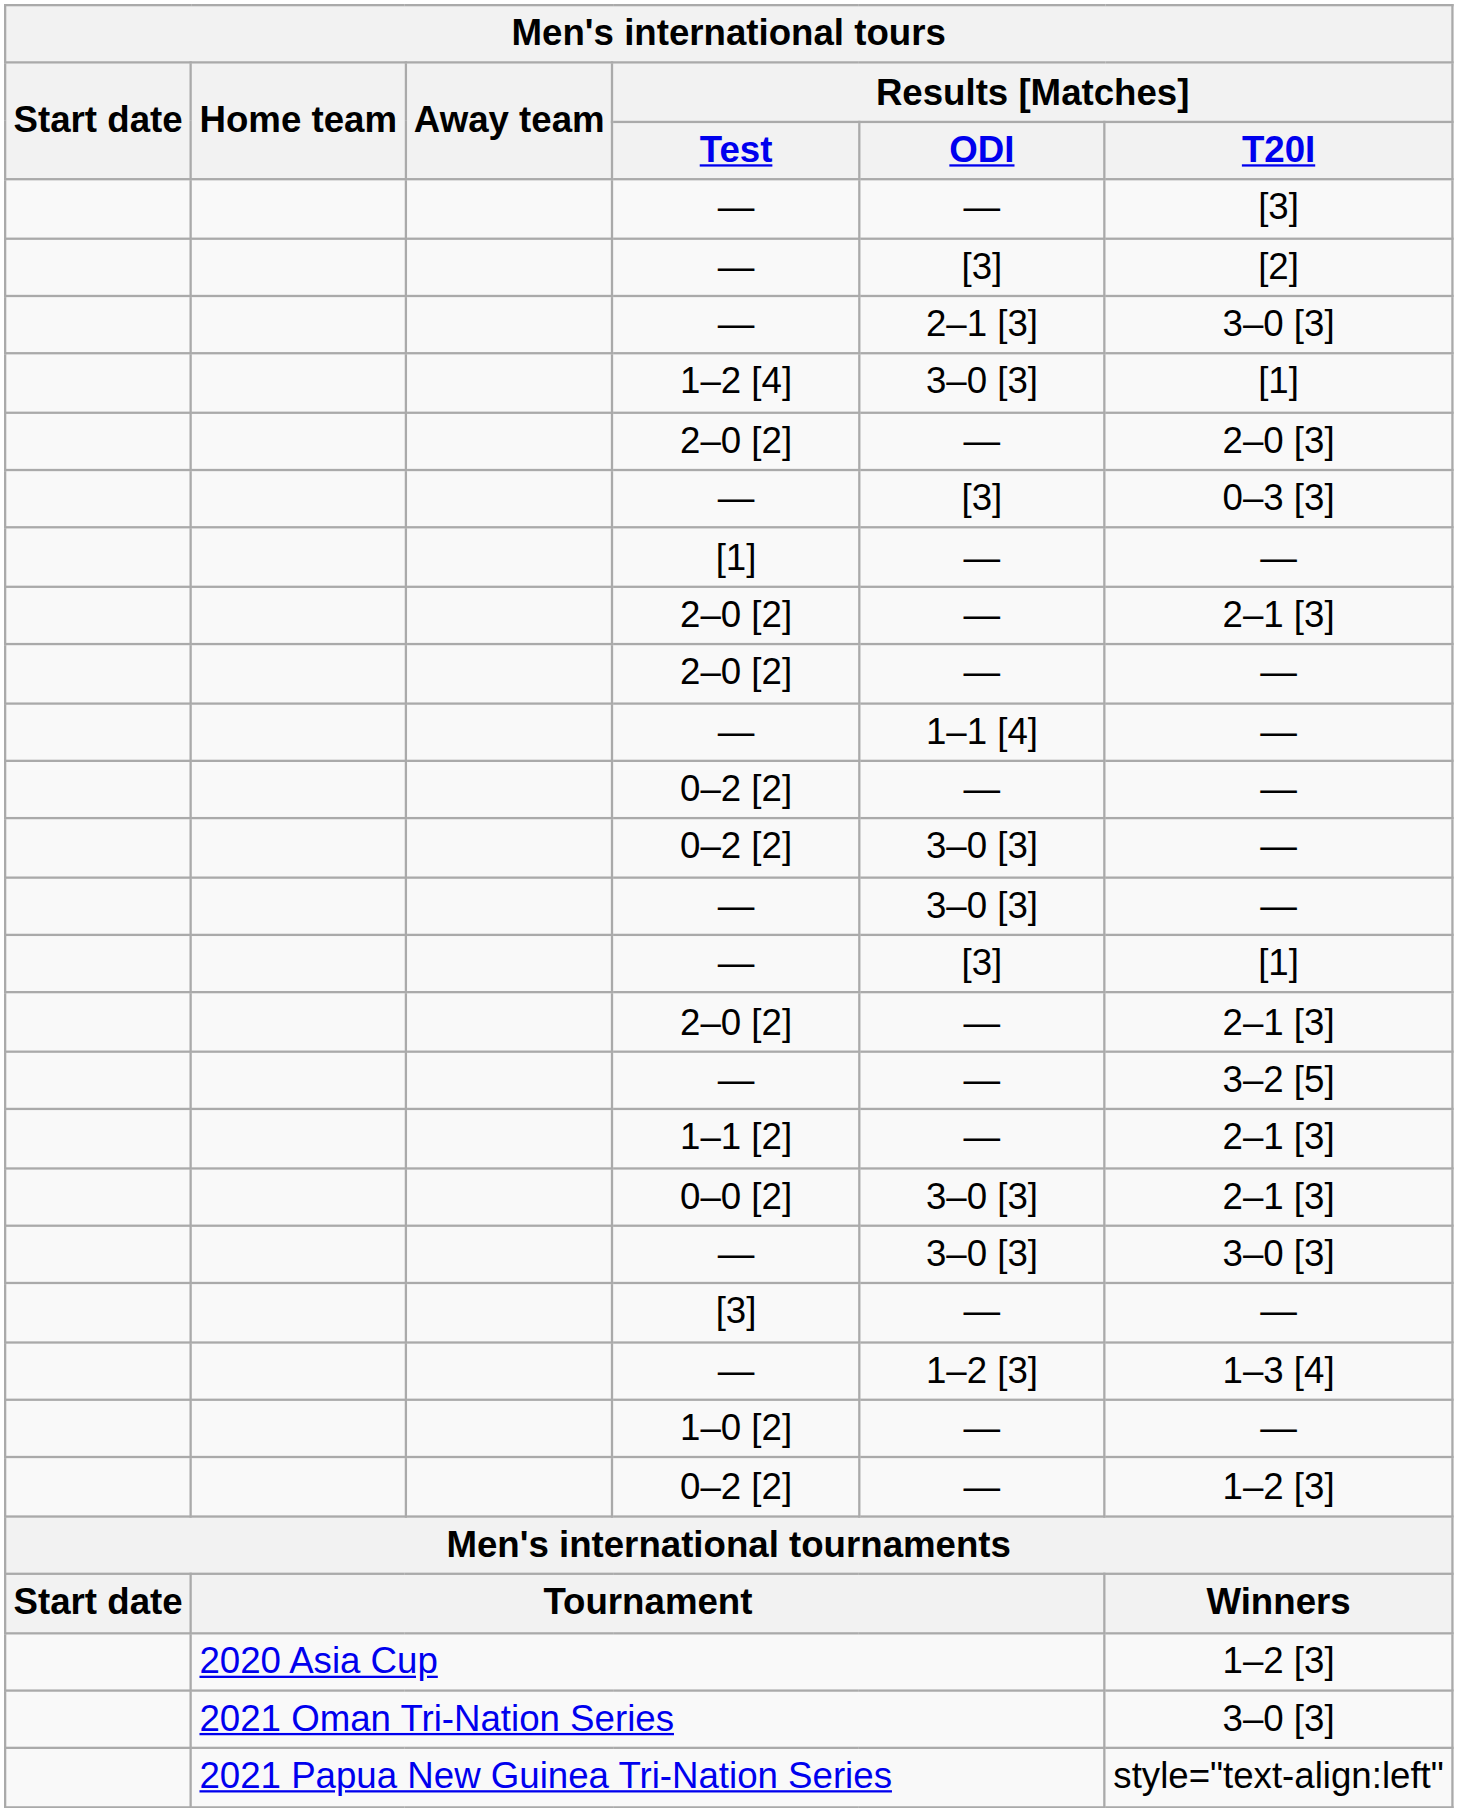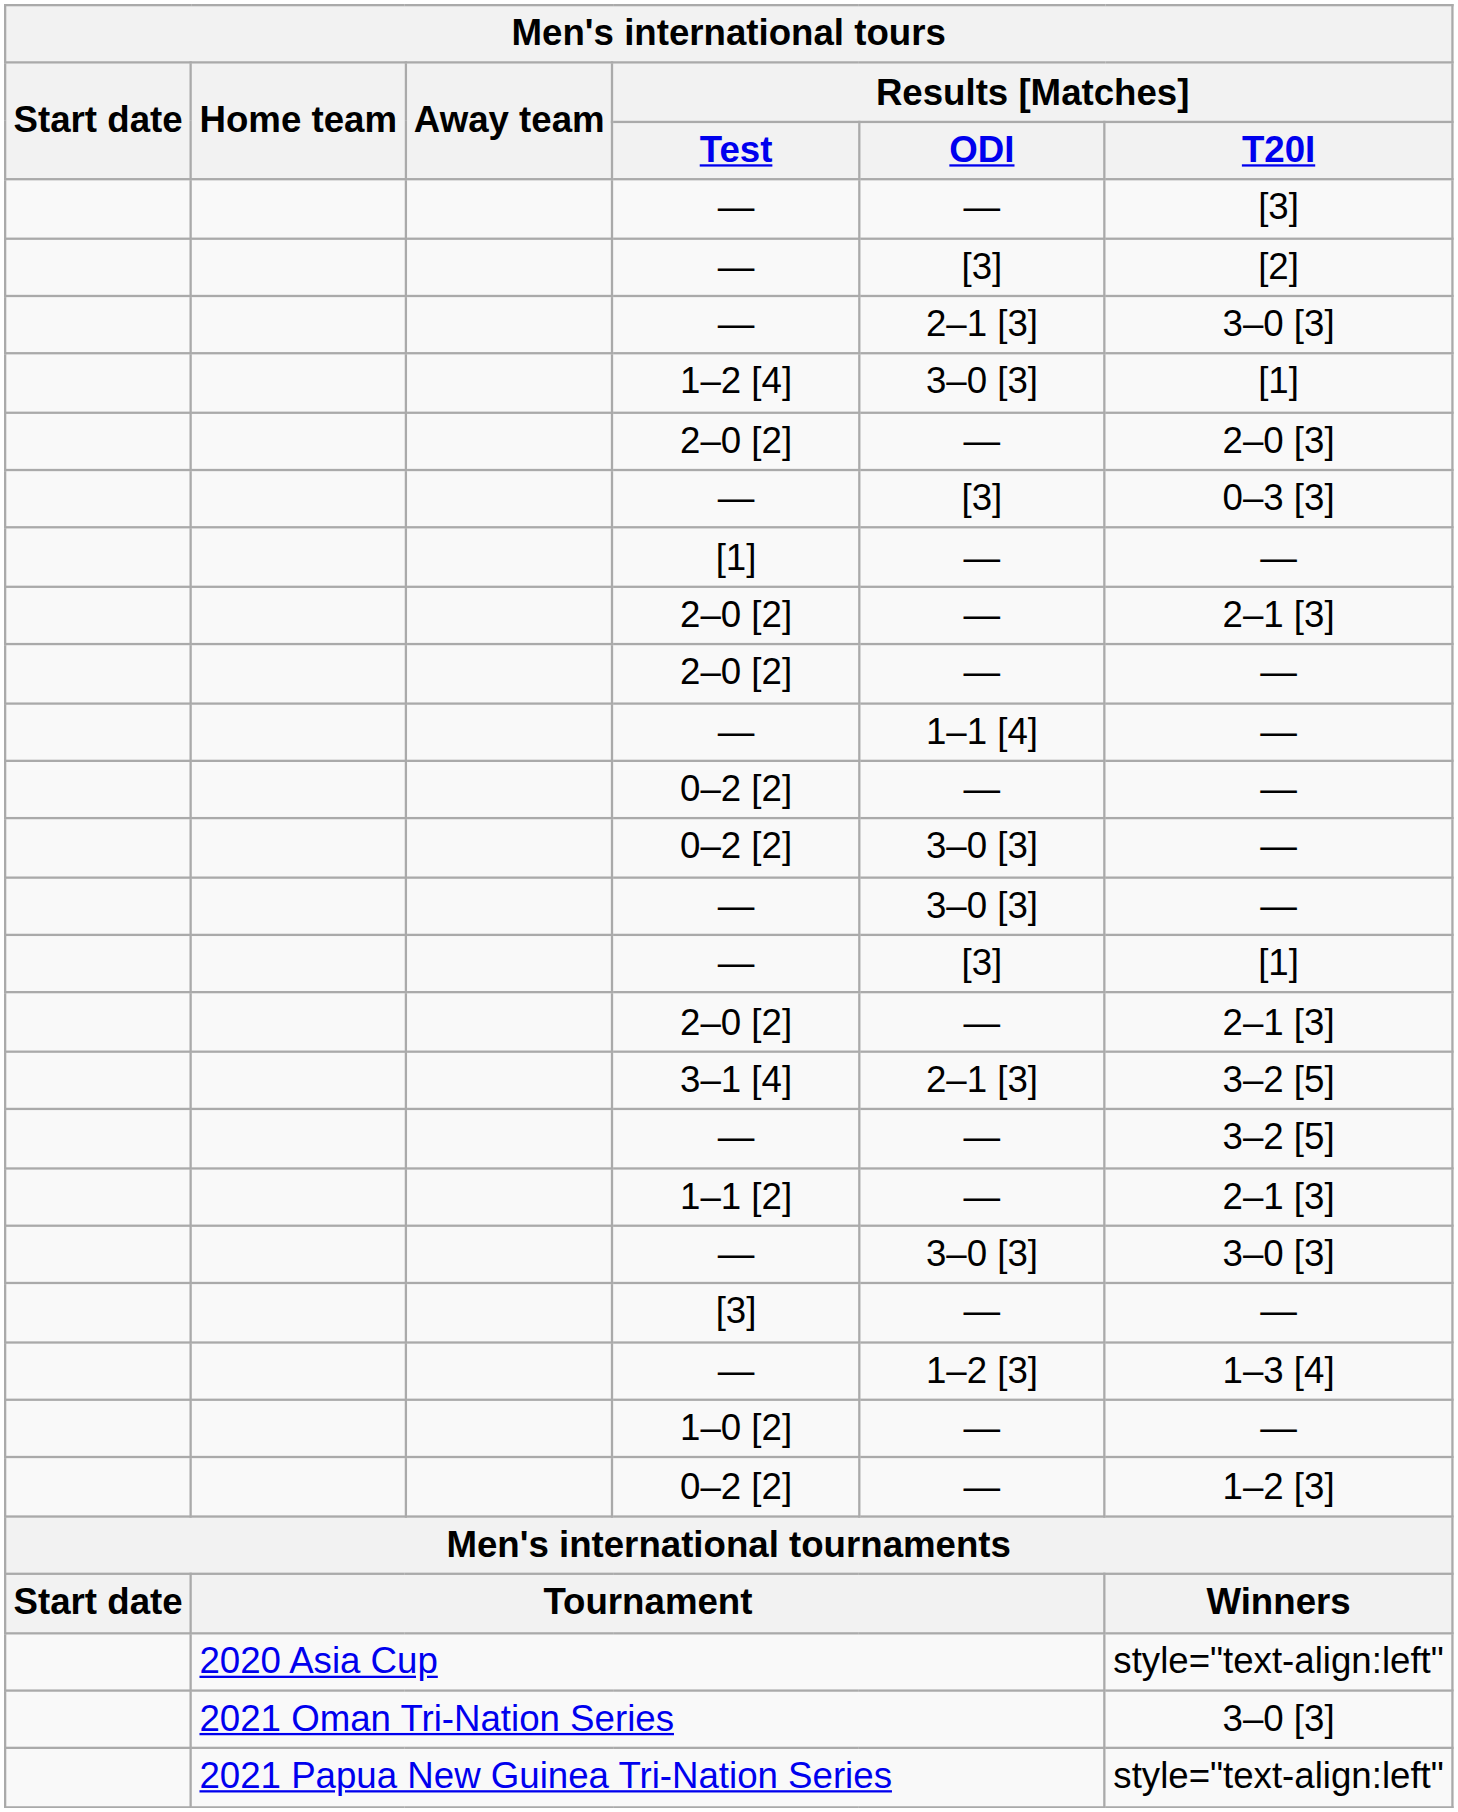+ row: (298, 1080)
- row: (298, 1196)
(1279, 1660) 1–2 [3] -> (1279, 1660) style="text-align:left"
